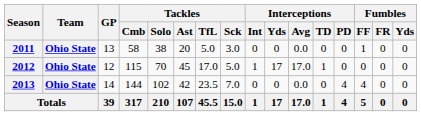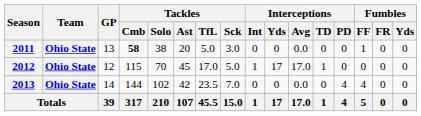(133, 48) normal -> (134, 48) bold
